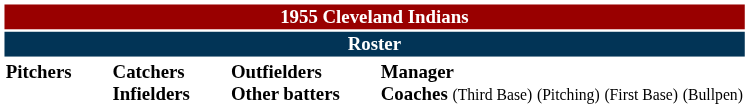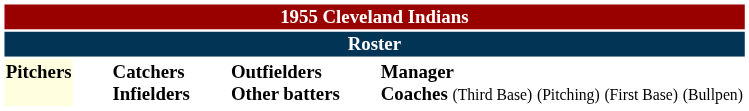(39, 71) no background -> (39, 71) lightyellow background
